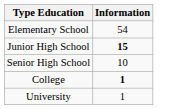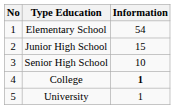+ column: (13, 12)
(123, 46) bold -> (140, 46) normal
